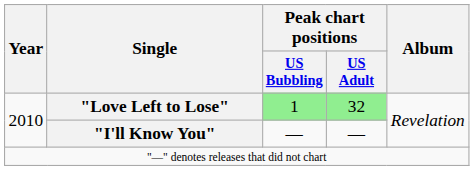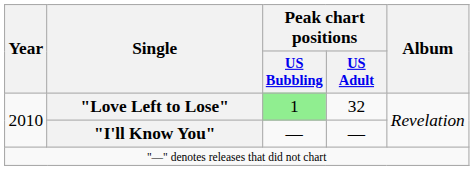(356, 106) lightgreen background -> (356, 106) no background
